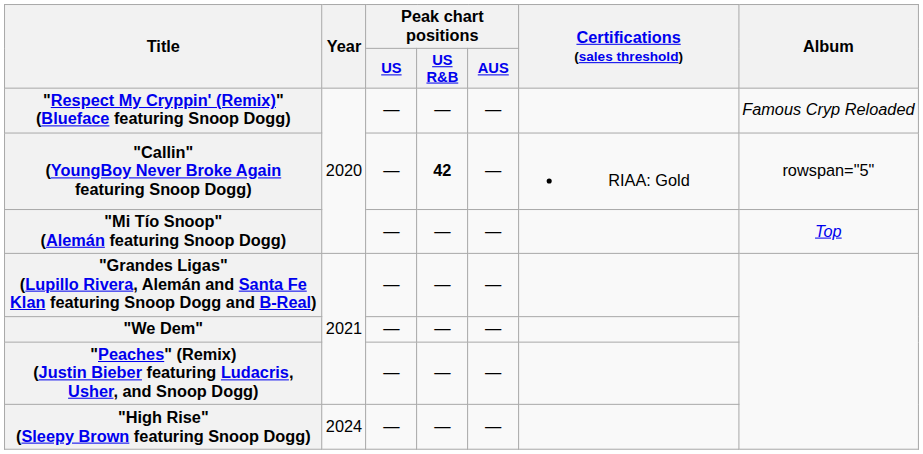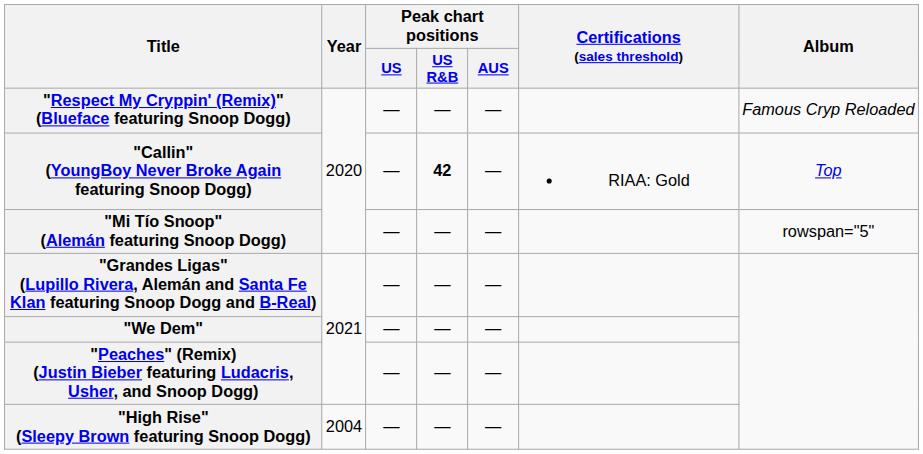(828, 170) rowspan="5" -> (828, 170) Top
(828, 231) Top -> (828, 231) rowspan="5"
(344, 426) 2024 -> (344, 426) 2004
